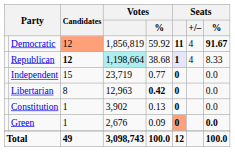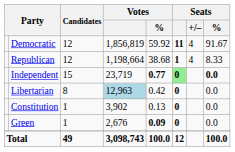(68, 44) lightsalmon background -> (68, 44) no background
(217, 44) bold -> (217, 44) normal
(68, 59) bold -> (68, 59) normal
(125, 59) paleturquoise background -> (125, 59) no background
(177, 59) lavender background -> (177, 59) no background
(157, 75) normal -> (157, 75) bold
(177, 75) no background -> (177, 75) lightgreen background
(212, 75) normal -> (212, 75) bold
(119, 91) no background -> (119, 91) lightblue background
(157, 91) bold -> (157, 91) normal
(157, 123) normal -> (157, 123) bold
(177, 123) lightsalmon background -> (177, 123) no background
(212, 123) bold -> (212, 123) normal
